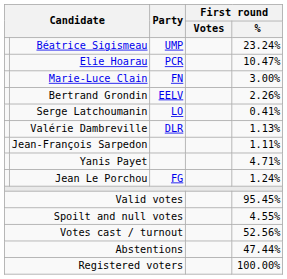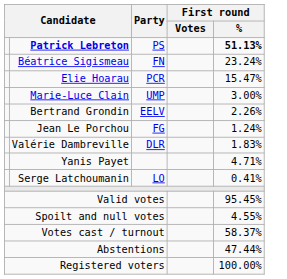+ row: (80, 46)
(174, 46) UMP -> (159, 63) FN
(262, 63) 10.47% -> (243, 79) 15.47%
(177, 79) FN -> (156, 96) UMP
rows swapped: (101, 179) <-> (92, 112)
(265, 129) 1.13% -> (246, 145) 1.83%
- row: (80, 145)
(262, 233) 52.56% -> (243, 233) 58.37%
